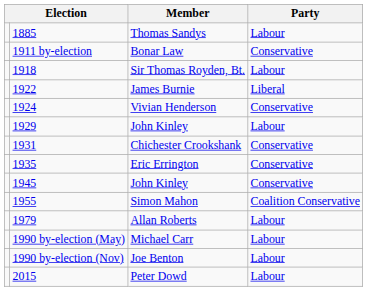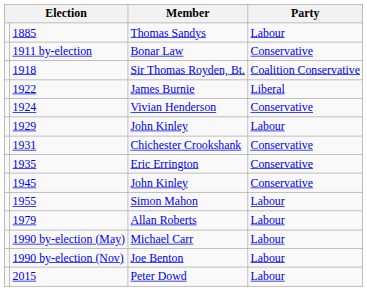(268, 70) Labour -> (305, 70) Coalition Conservative
(305, 201) Coalition Conservative -> (268, 201) Labour
